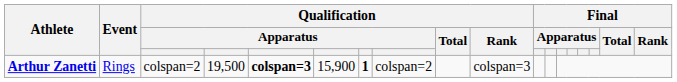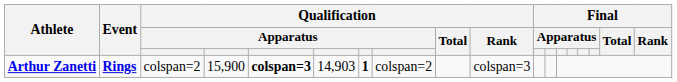(119, 66) normal -> (119, 66) bold
(226, 66) 19,500 -> (226, 66) 15,900
(336, 66) 15,900 -> (336, 66) 14,903
